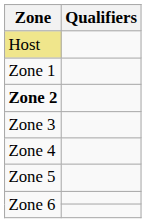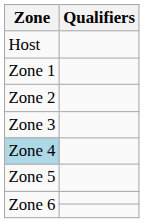(24, 44) khaki background -> (24, 44) no background
(33, 97) bold -> (32, 97) normal
(32, 151) no background -> (32, 151) lightblue background
